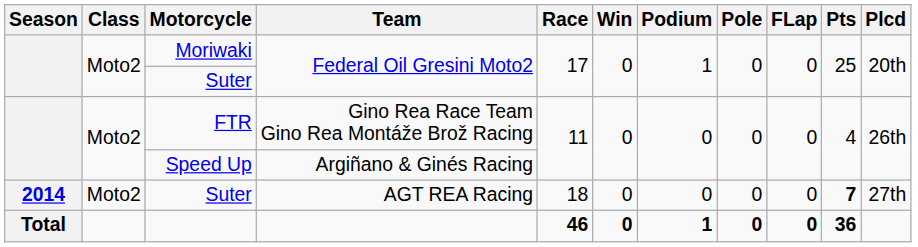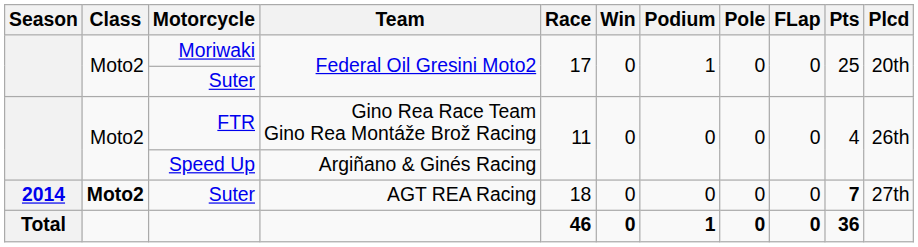(114, 195) normal -> (115, 195) bold
